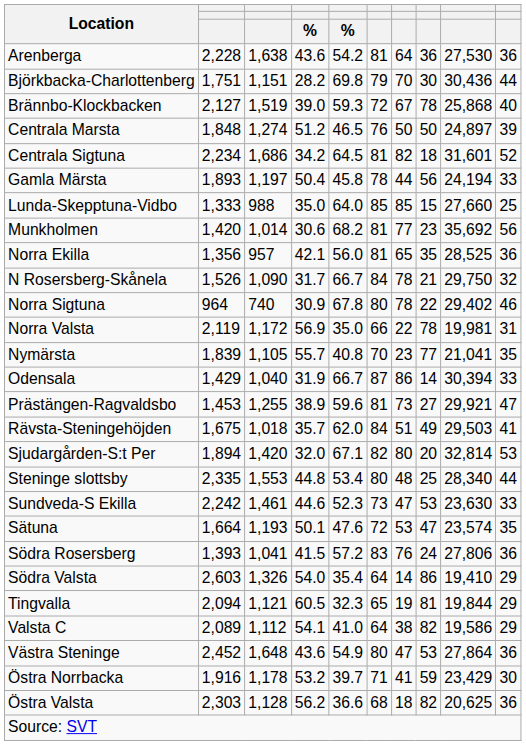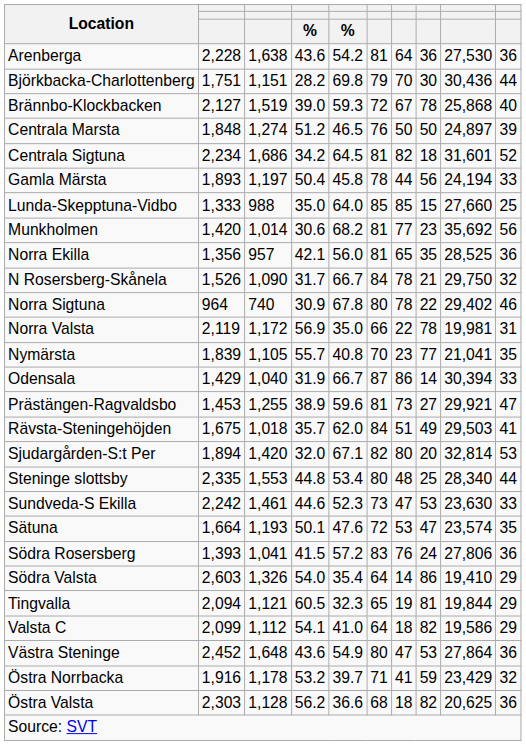(221, 628) 2,089 -> (221, 628) 2,099
(404, 628) 38 -> (404, 628) 18
(508, 677) 30 -> (508, 677) 32
